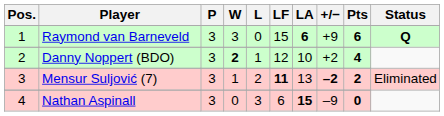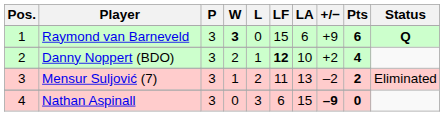(235, 36) normal -> (235, 36) bold
(305, 36) bold -> (305, 36) normal
(235, 57) bold -> (235, 57) normal
(281, 57) normal -> (281, 57) bold
(281, 79) bold -> (281, 79) normal
(330, 79) bold -> (330, 79) normal
(305, 100) bold -> (305, 100) normal
(330, 100) normal -> (330, 100) bold
